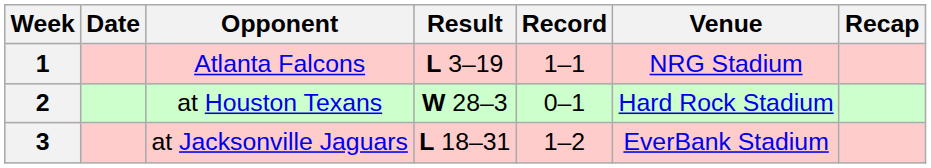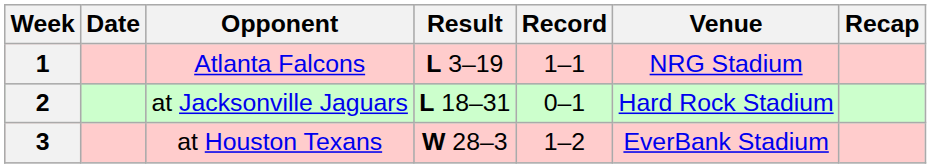(280, 102) at Houston Texans -> (280, 102) at Jacksonville Jaguars
(465, 102) W 28–3 -> (465, 102) L 18–31
(280, 142) at Jacksonville Jaguars -> (280, 142) at Houston Texans
(465, 142) L 18–31 -> (465, 142) W 28–3
